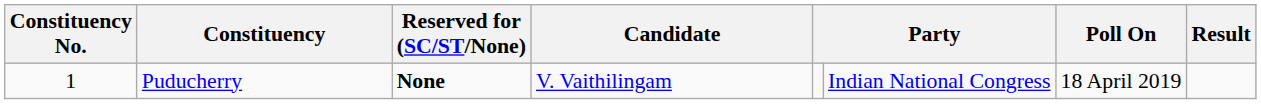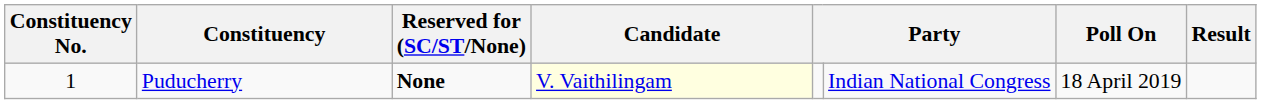(604, 80) no background -> (604, 80) lightyellow background
